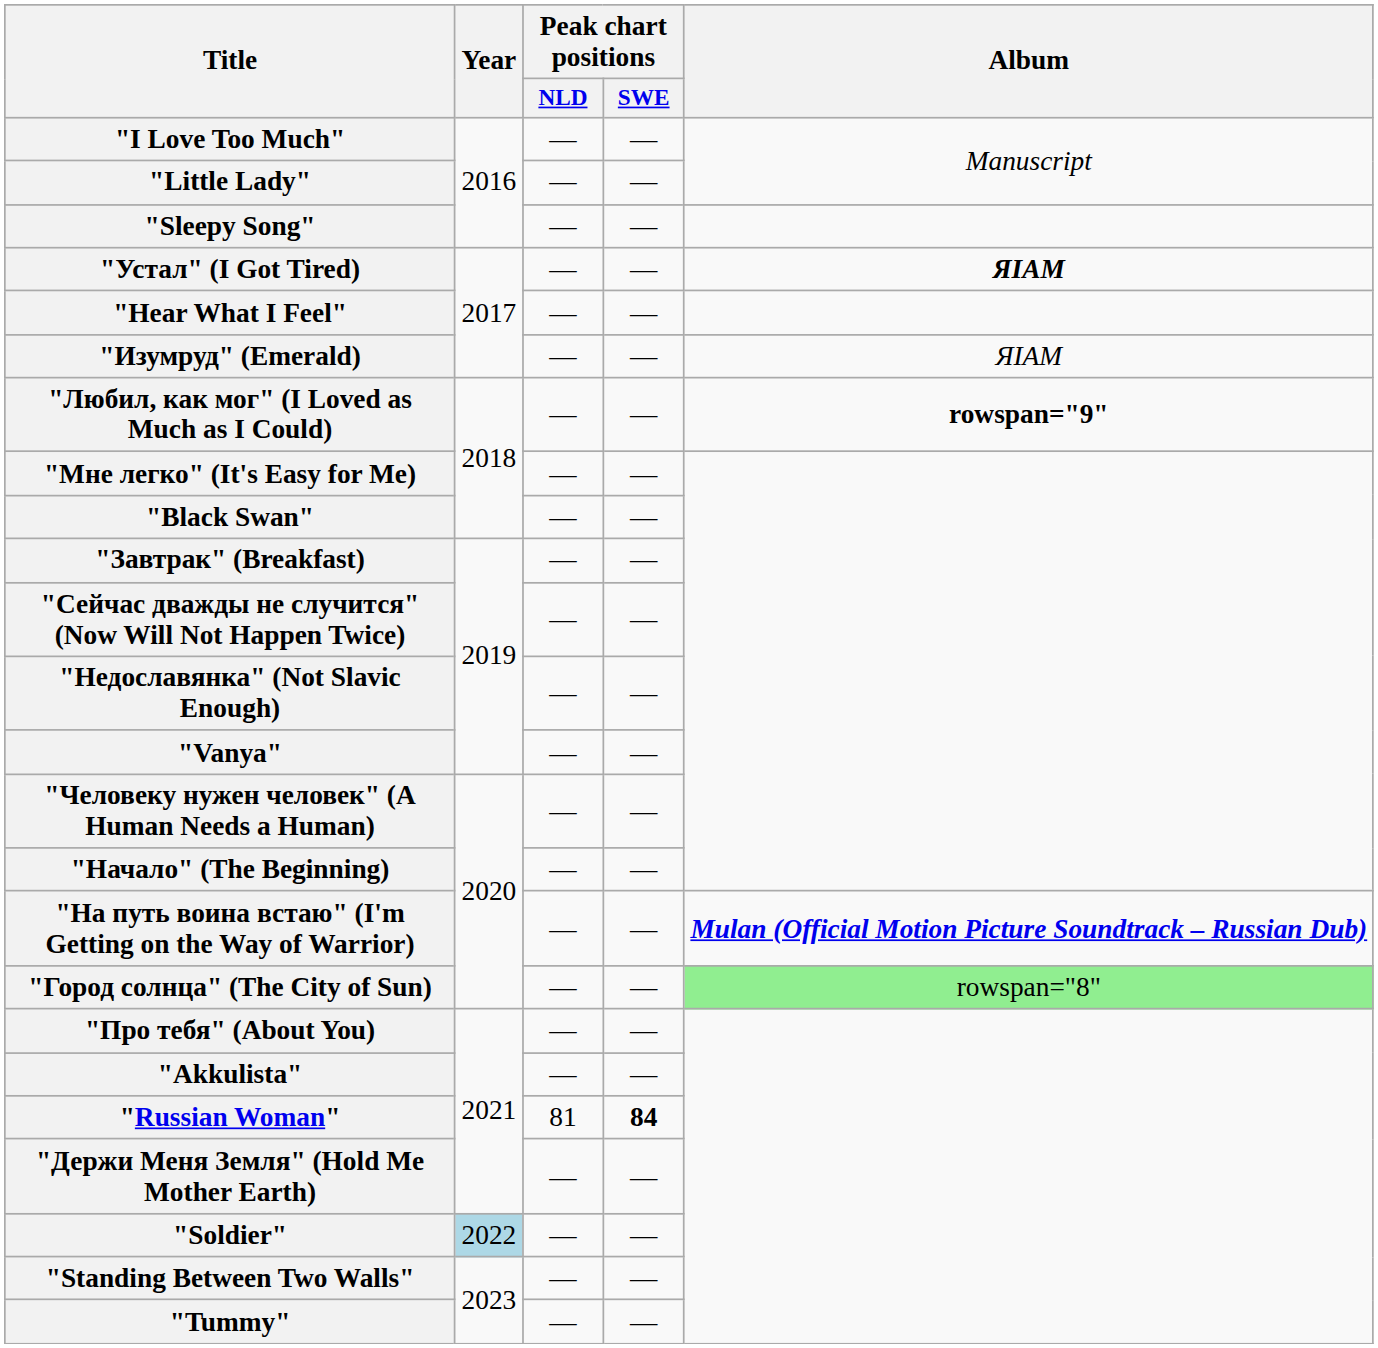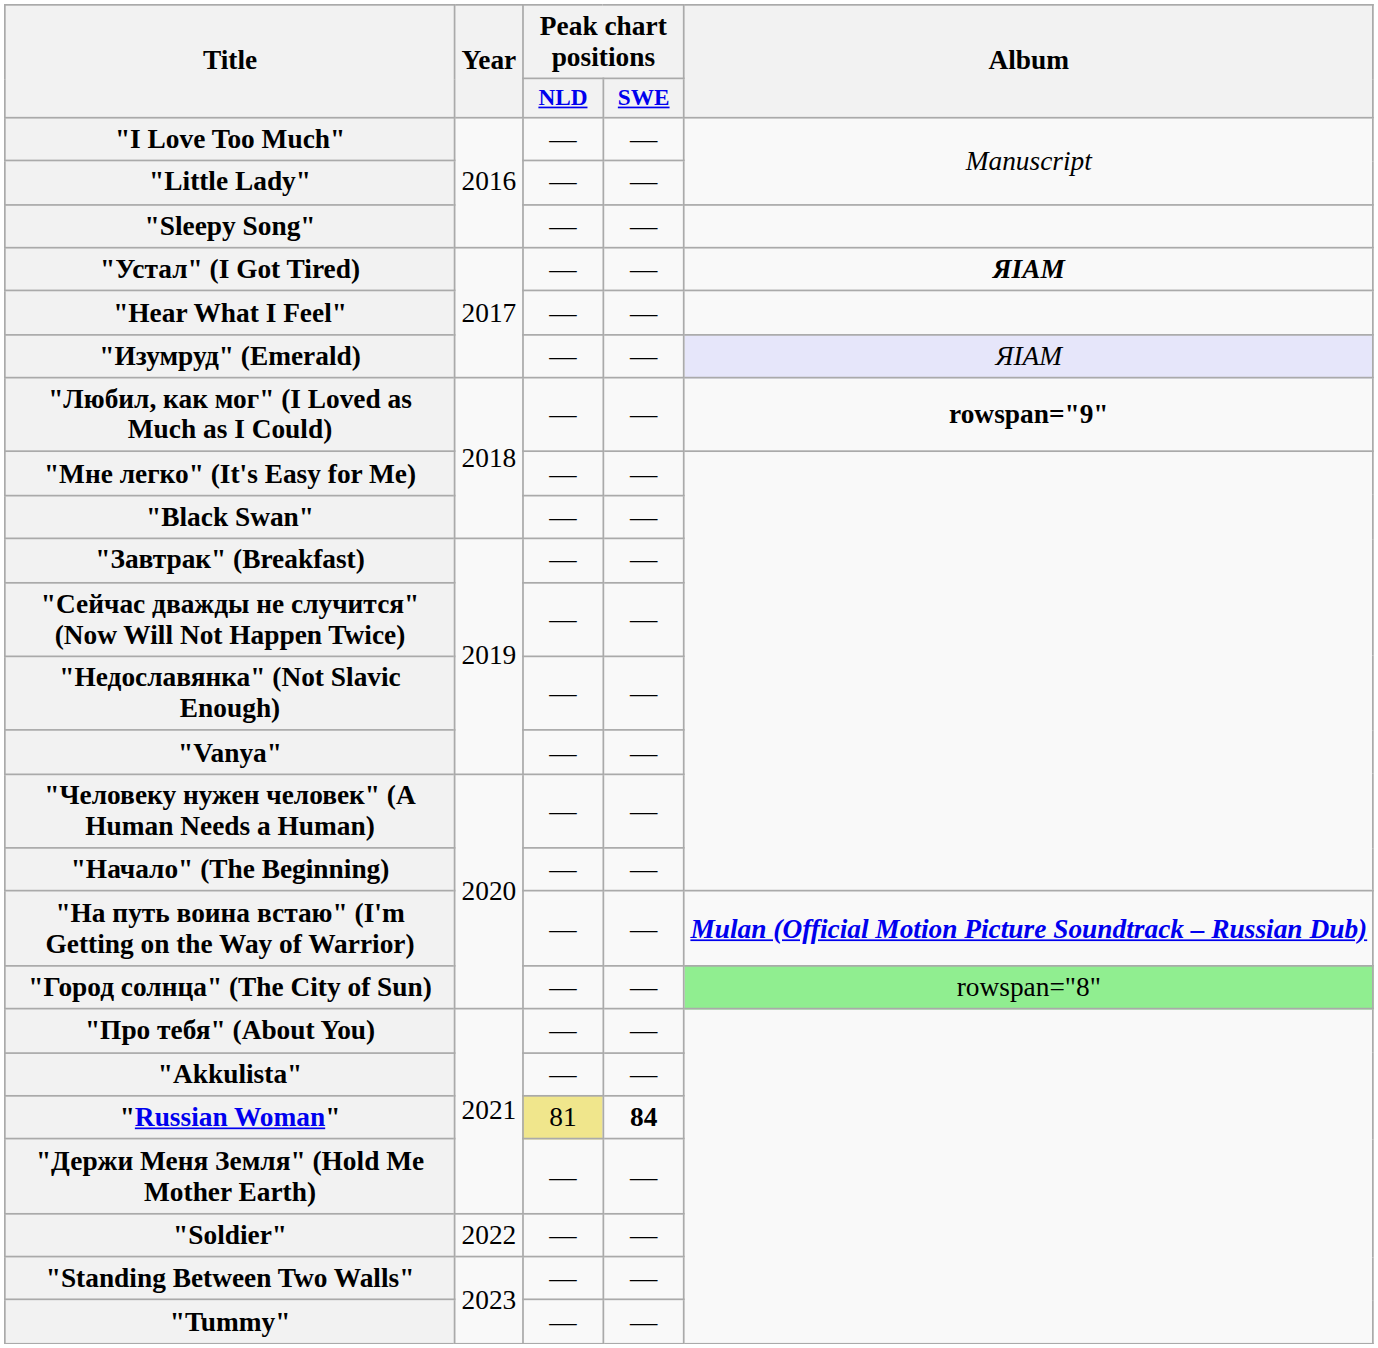(1029, 355) no background -> (1029, 355) lavender background
(563, 1117) no background -> (563, 1117) khaki background
(489, 1234) lightblue background -> (489, 1234) no background
